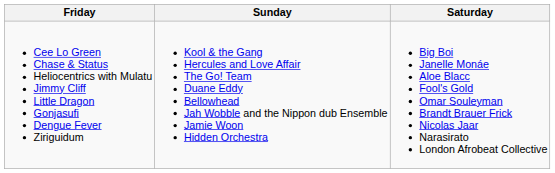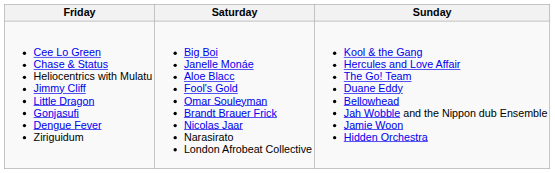columns swapped: (470, 13) <-> (272, 13)
